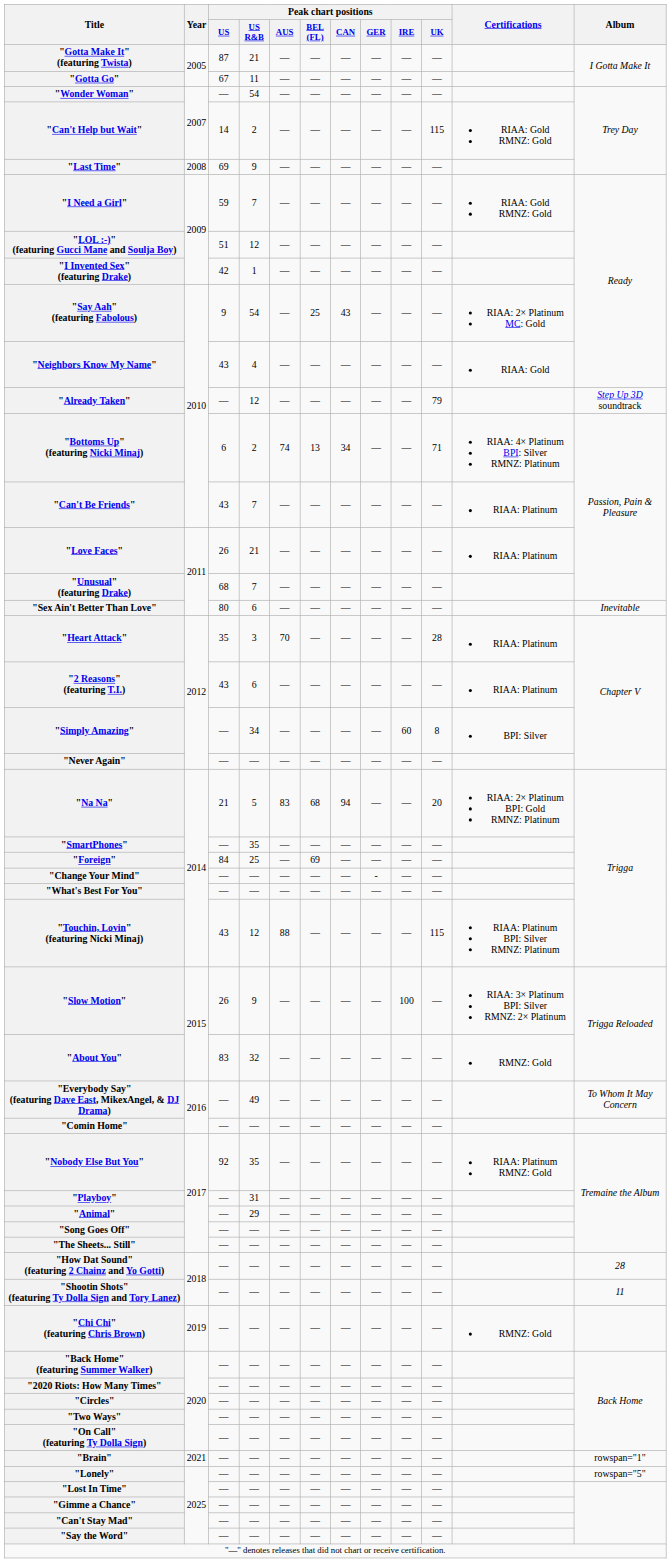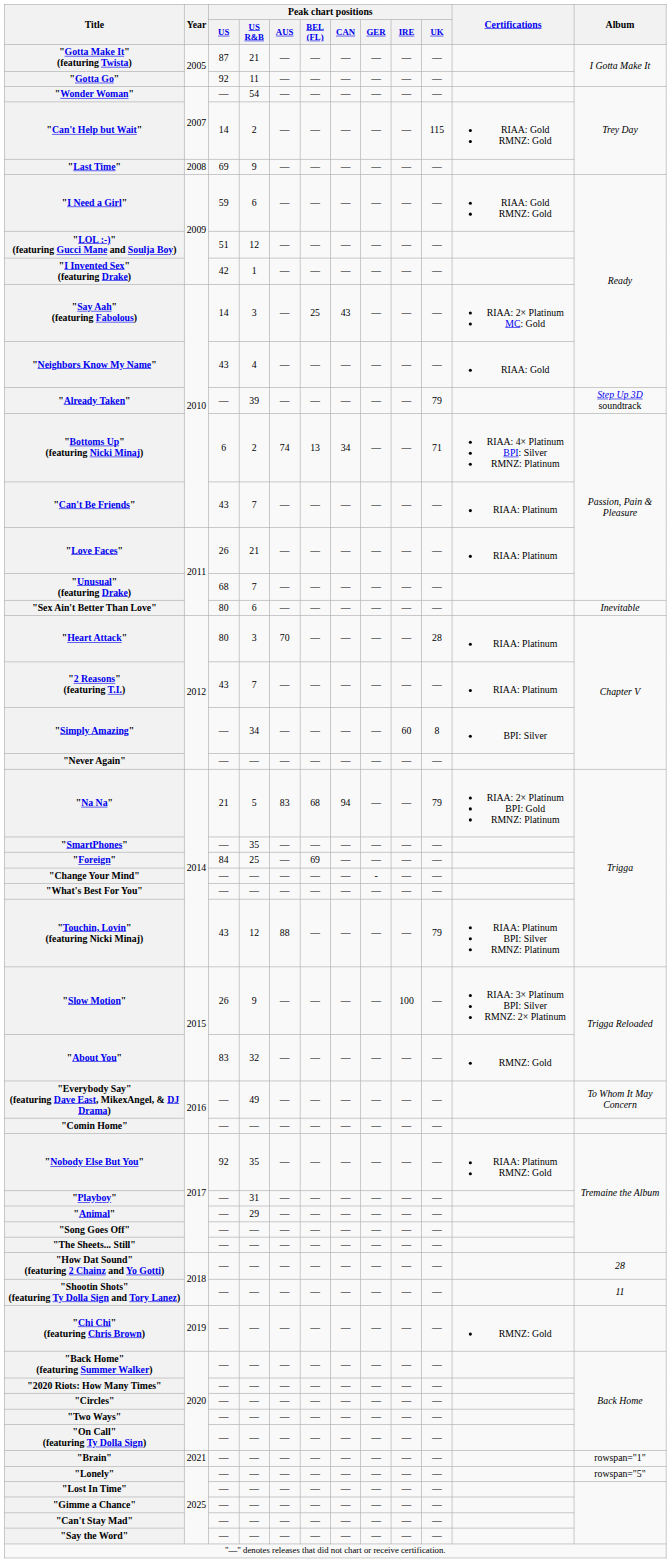(224, 79) 67 -> (224, 79) 92
(254, 203) 7 -> (254, 203) 6
(224, 313) 9 -> (224, 313) 14
(254, 313) 54 -> (254, 313) 3
(254, 400) 12 -> (254, 400) 39
(224, 638) 35 -> (224, 638) 80
(254, 684) 6 -> (254, 684) 7
(437, 803) 20 -> (437, 803) 79
(437, 933) 115 -> (437, 933) 79
